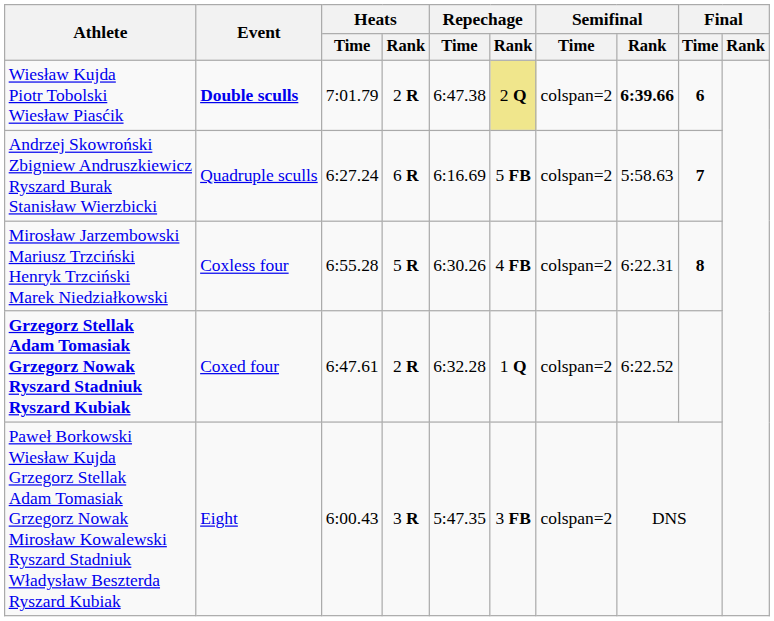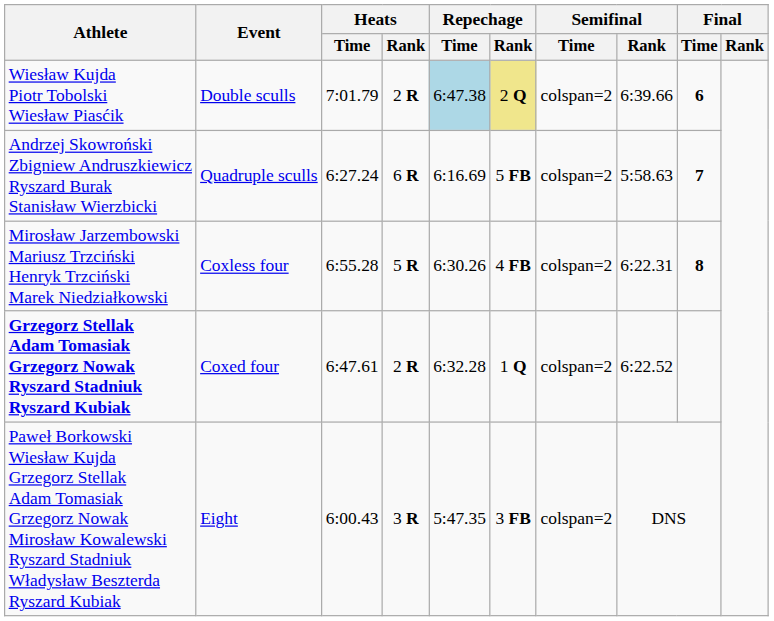(249, 95) bold -> (248, 95) normal
(459, 95) no background -> (459, 95) lightblue background
(647, 95) bold -> (647, 95) normal
